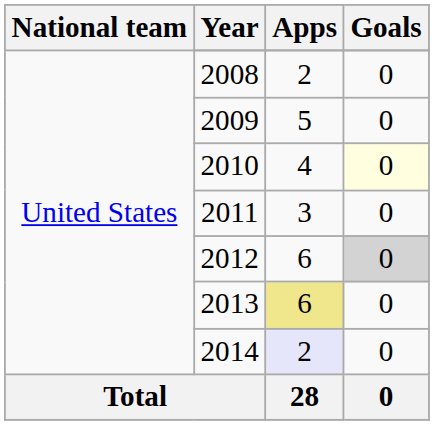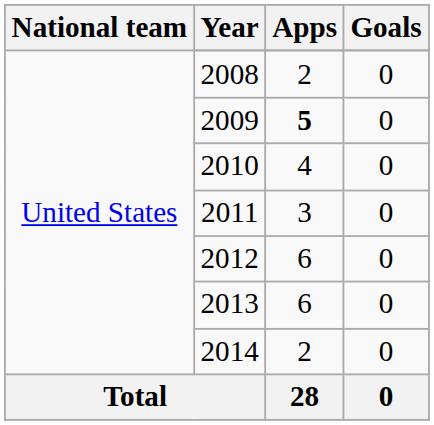(305, 119) normal -> (305, 119) bold
(386, 166) lightyellow background -> (386, 166) no background
(386, 258) lightgrey background -> (386, 258) no background
(305, 304) khaki background -> (305, 304) no background
(305, 350) lavender background -> (305, 350) no background
